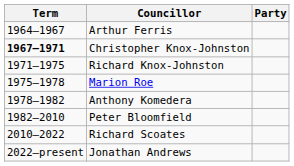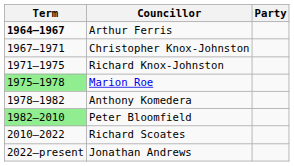(36, 30) normal -> (36, 30) bold
(36, 48) bold -> (36, 48) normal
(36, 83) no background -> (36, 83) lightgreen background
(36, 117) no background -> (36, 117) lightgreen background
